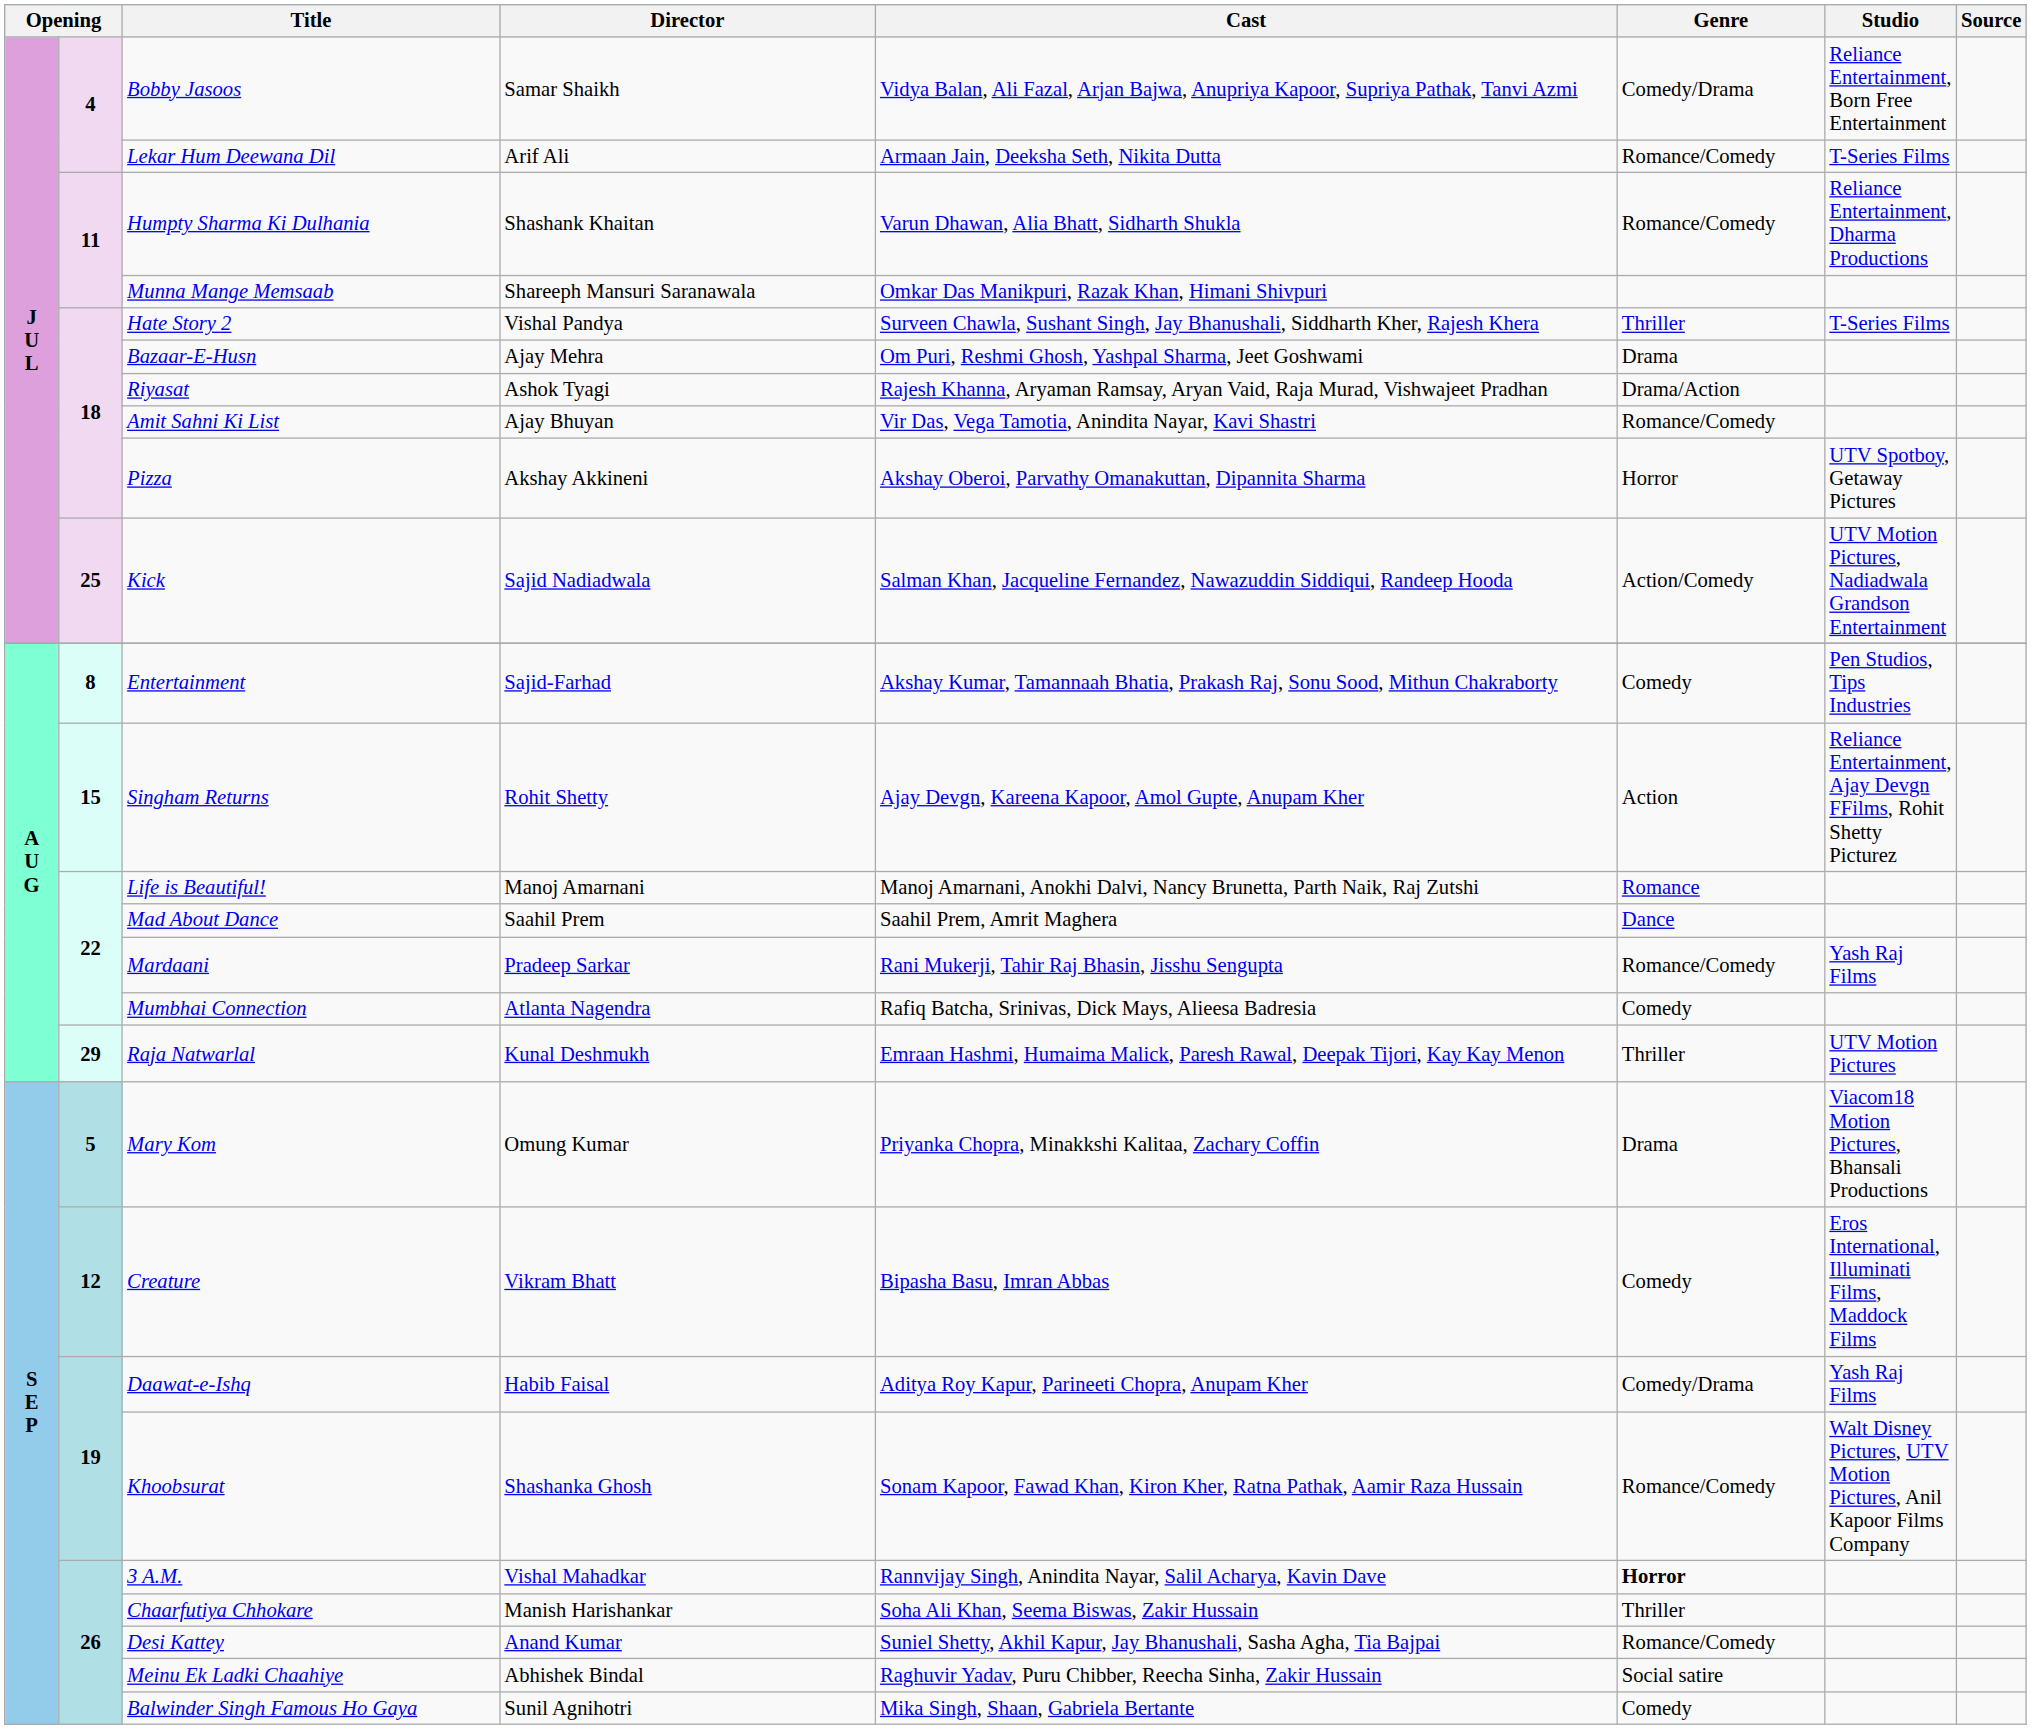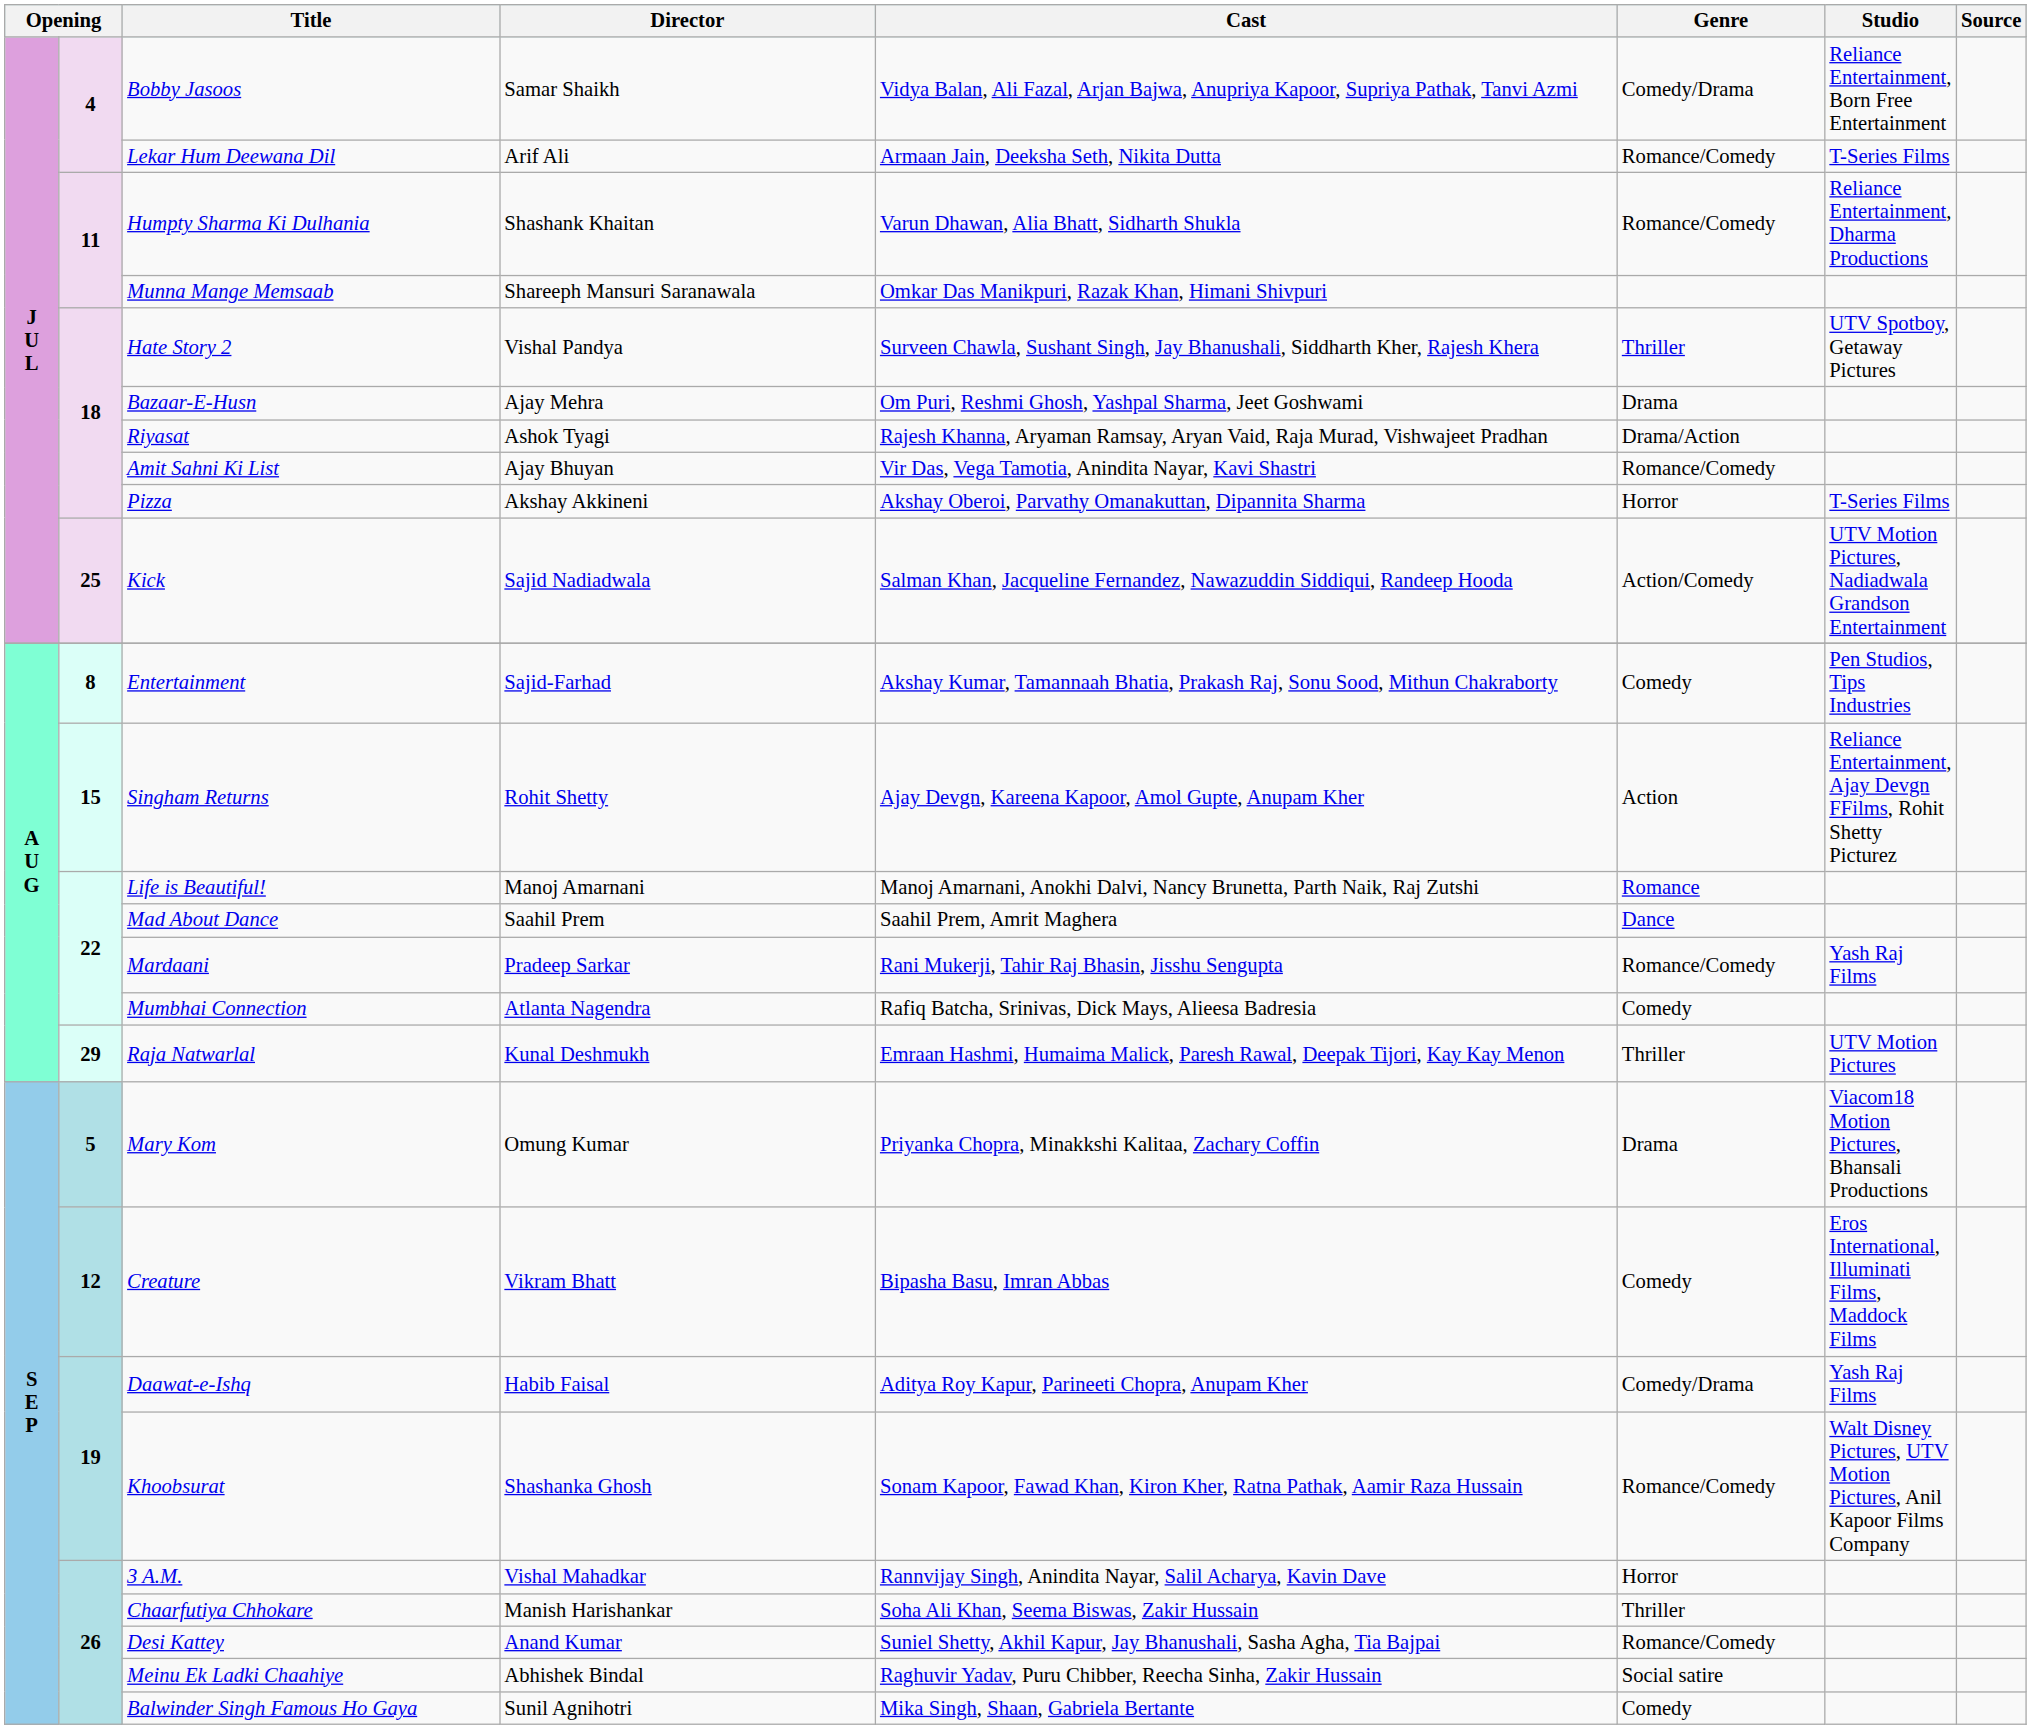(1889, 323) T-Series Films -> (1889, 347) UTV Spotboy, Getaway Pictures
(1889, 478) UTV Spotboy, Getaway Pictures -> (1889, 501) T-Series Films
(1654, 1576) bold -> (1650, 1576) normal
